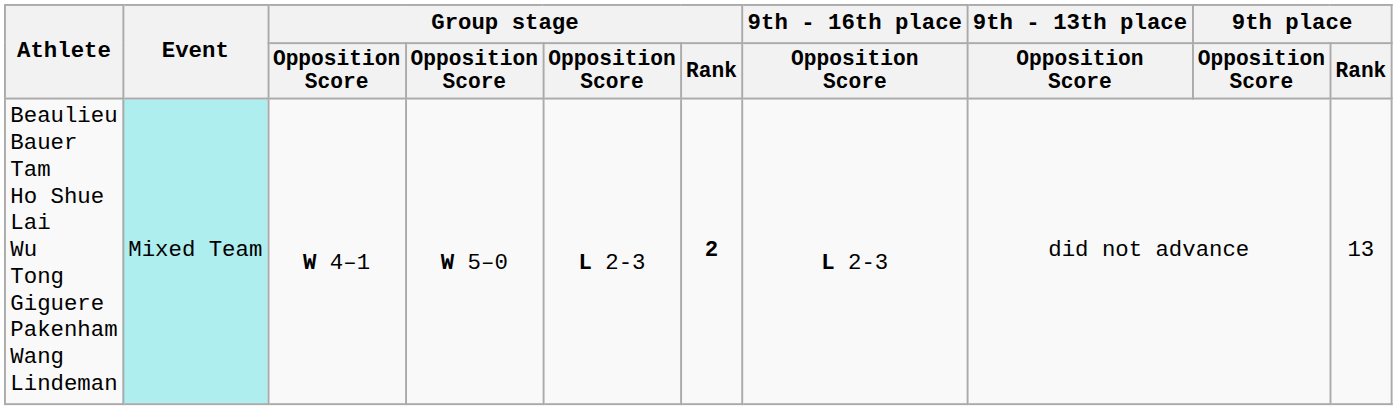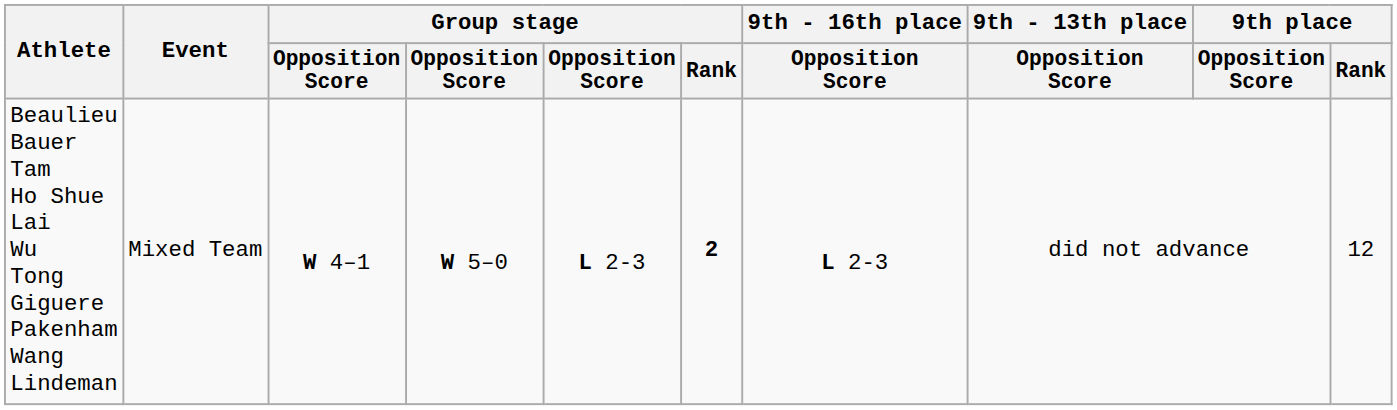(195, 251) paleturquoise background -> (195, 251) no background
(1361, 251) 13 -> (1361, 251) 12
